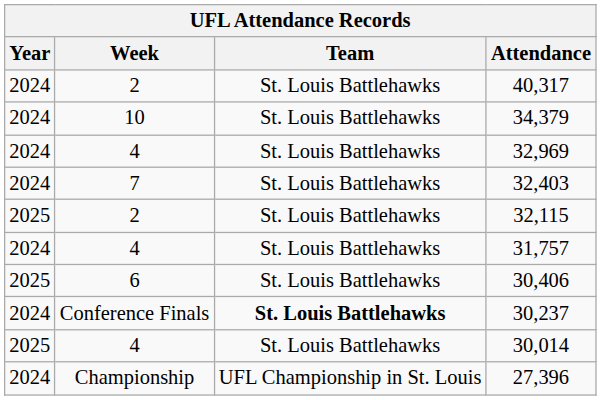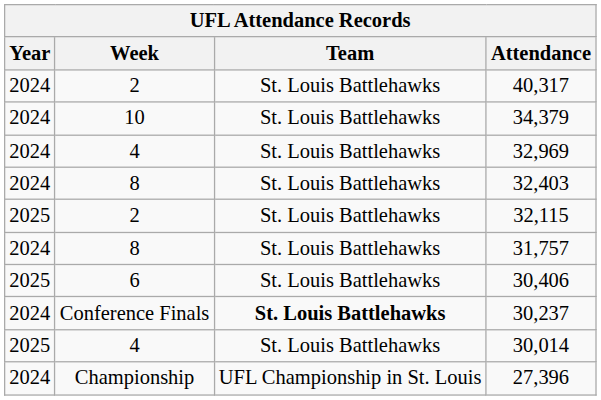(135, 183) 7 -> (135, 183) 8
(135, 248) 4 -> (135, 248) 8
